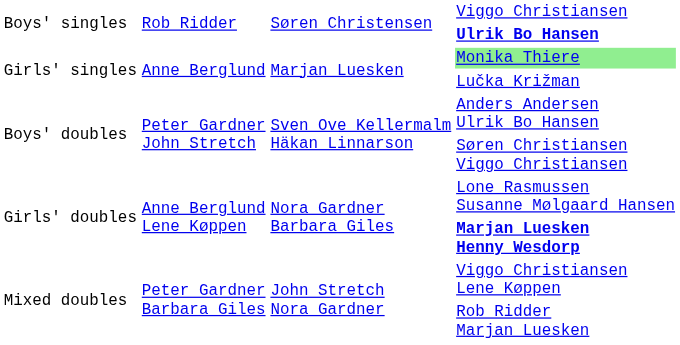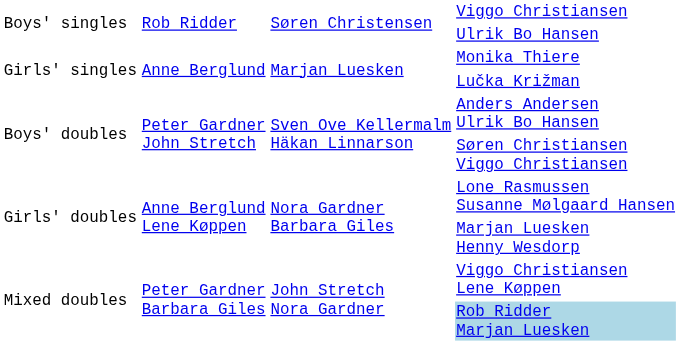(528, 35) bold -> (528, 35) normal
(518, 58) lightgreen background -> (518, 58) no background
(523, 238) bold -> (523, 238) normal
(523, 321) no background -> (523, 321) lightblue background
